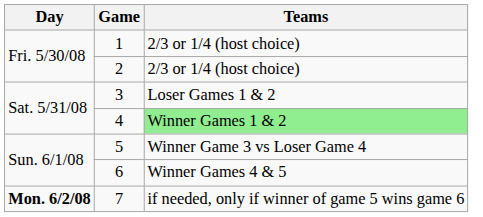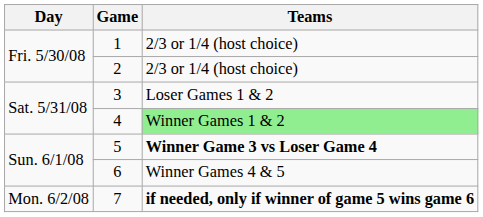(257, 146) normal -> (261, 146) bold
(50, 198) bold -> (49, 198) normal
(306, 198) normal -> (310, 198) bold
